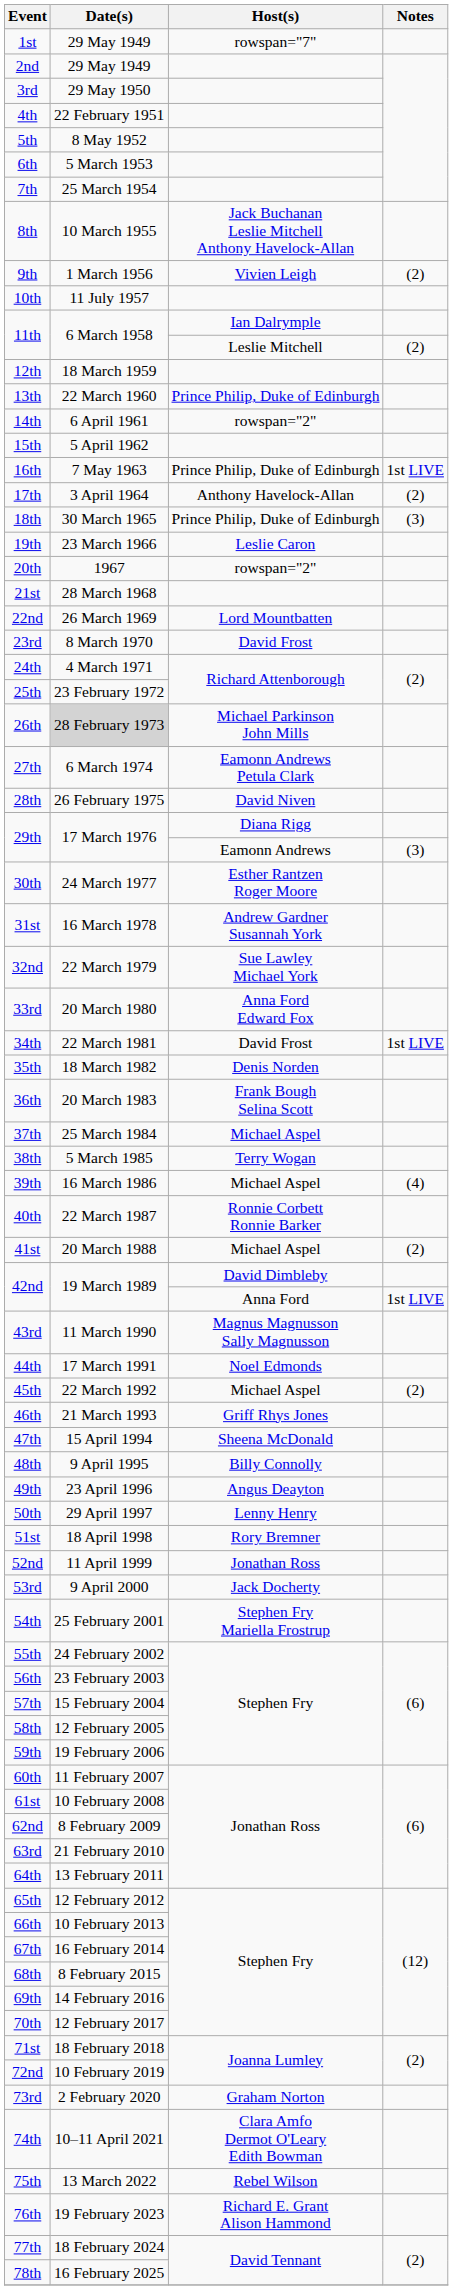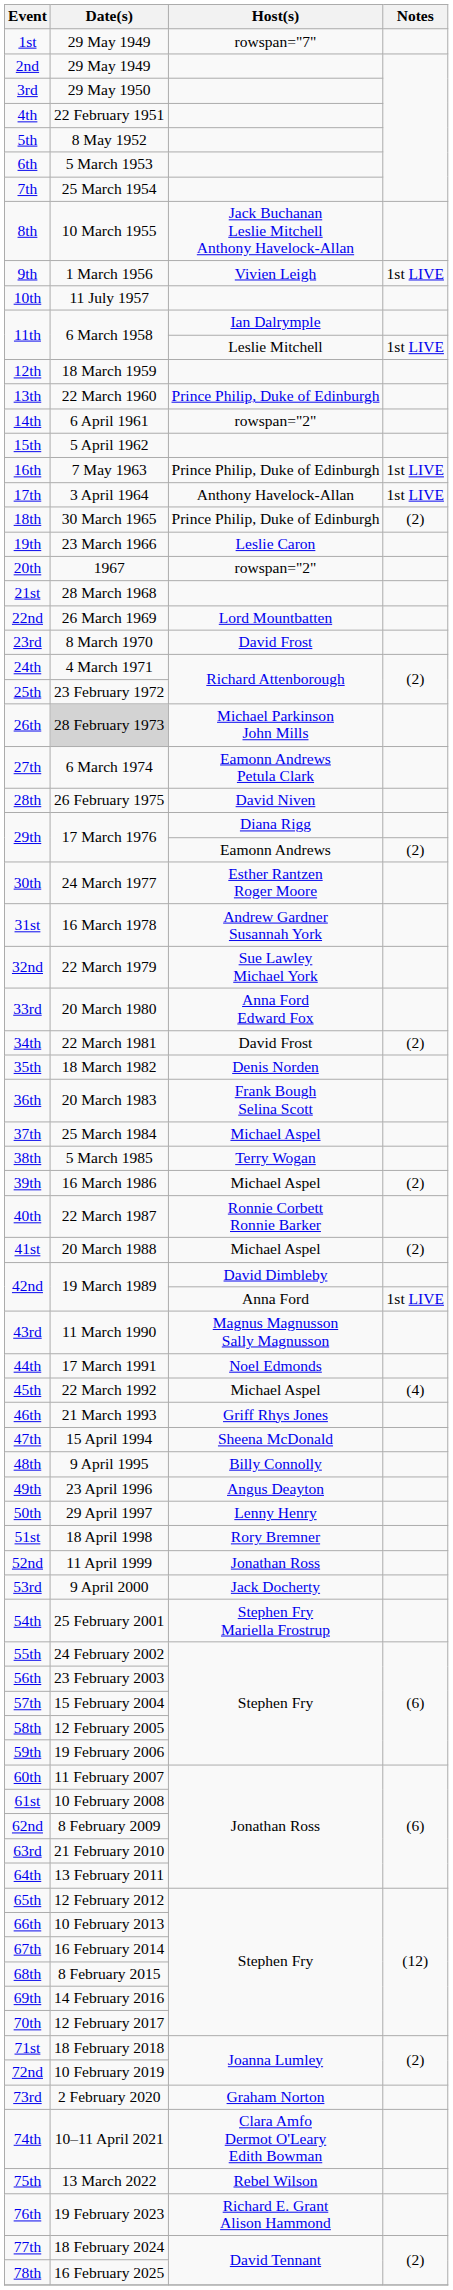(415, 273) (2) -> (415, 273) 1st LIVE
(415, 347) (2) -> (415, 347) 1st LIVE
(415, 494) (2) -> (415, 494) 1st LIVE
(415, 519) (3) -> (415, 519) (2)
(415, 849) (3) -> (415, 849) (2)
(415, 1042) 1st LIVE -> (415, 1042) (2)
(415, 1183) (4) -> (415, 1183) (2)
(415, 1390) (2) -> (415, 1390) (4)
